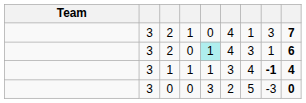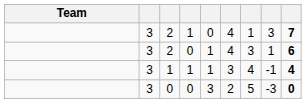(210, 51) paleturquoise background -> (210, 51) no background
(271, 70) bold -> (271, 70) normal
